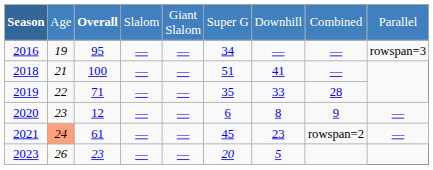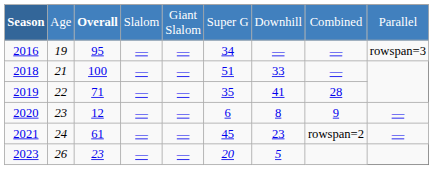(278, 71) 41 -> (278, 71) 33
(278, 92) 33 -> (278, 92) 41
(61, 134) lightsalmon background -> (61, 134) no background
